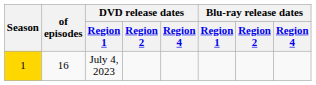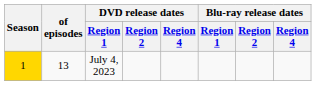(63, 65) 16 -> (63, 65) 13
